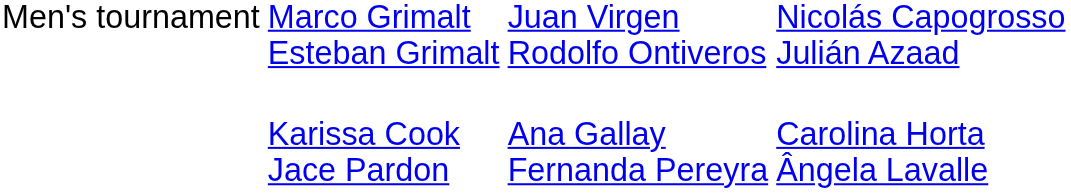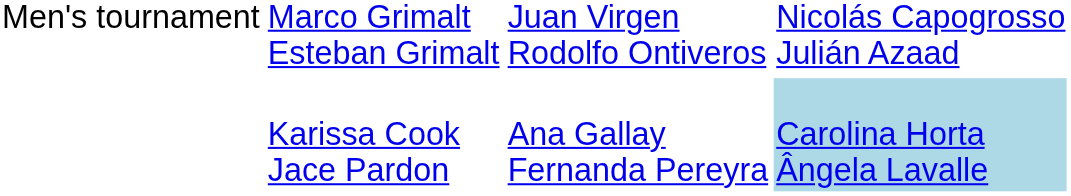(882, 152) no background -> (882, 152) lightblue background
